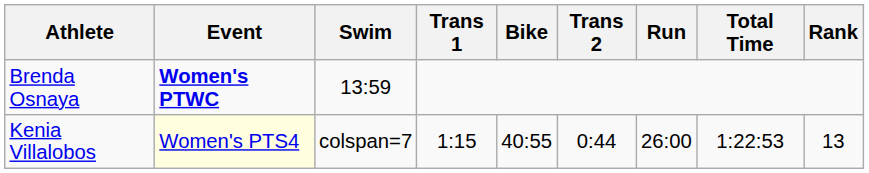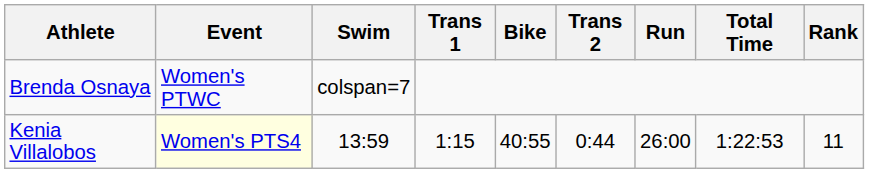(204, 87) bold -> (203, 87) normal
(366, 87) 13:59 -> (364, 87) colspan=7
(366, 142) colspan=7 -> (364, 142) 13:59
(833, 142) 13 -> (833, 142) 11
